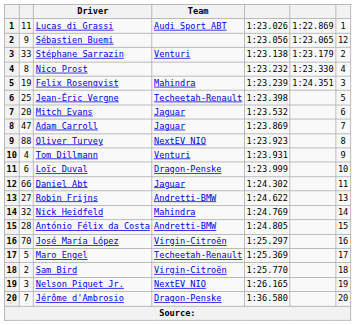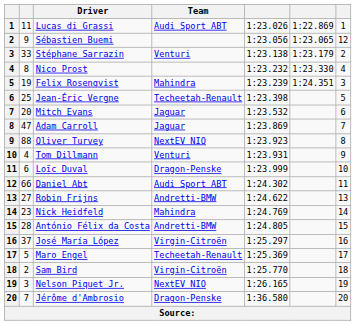(170, 184) Jaguar -> (190, 184) Audi Sport ABT
(26, 213) 32 -> (26, 213) 23
(26, 241) 70 -> (26, 241) 37
